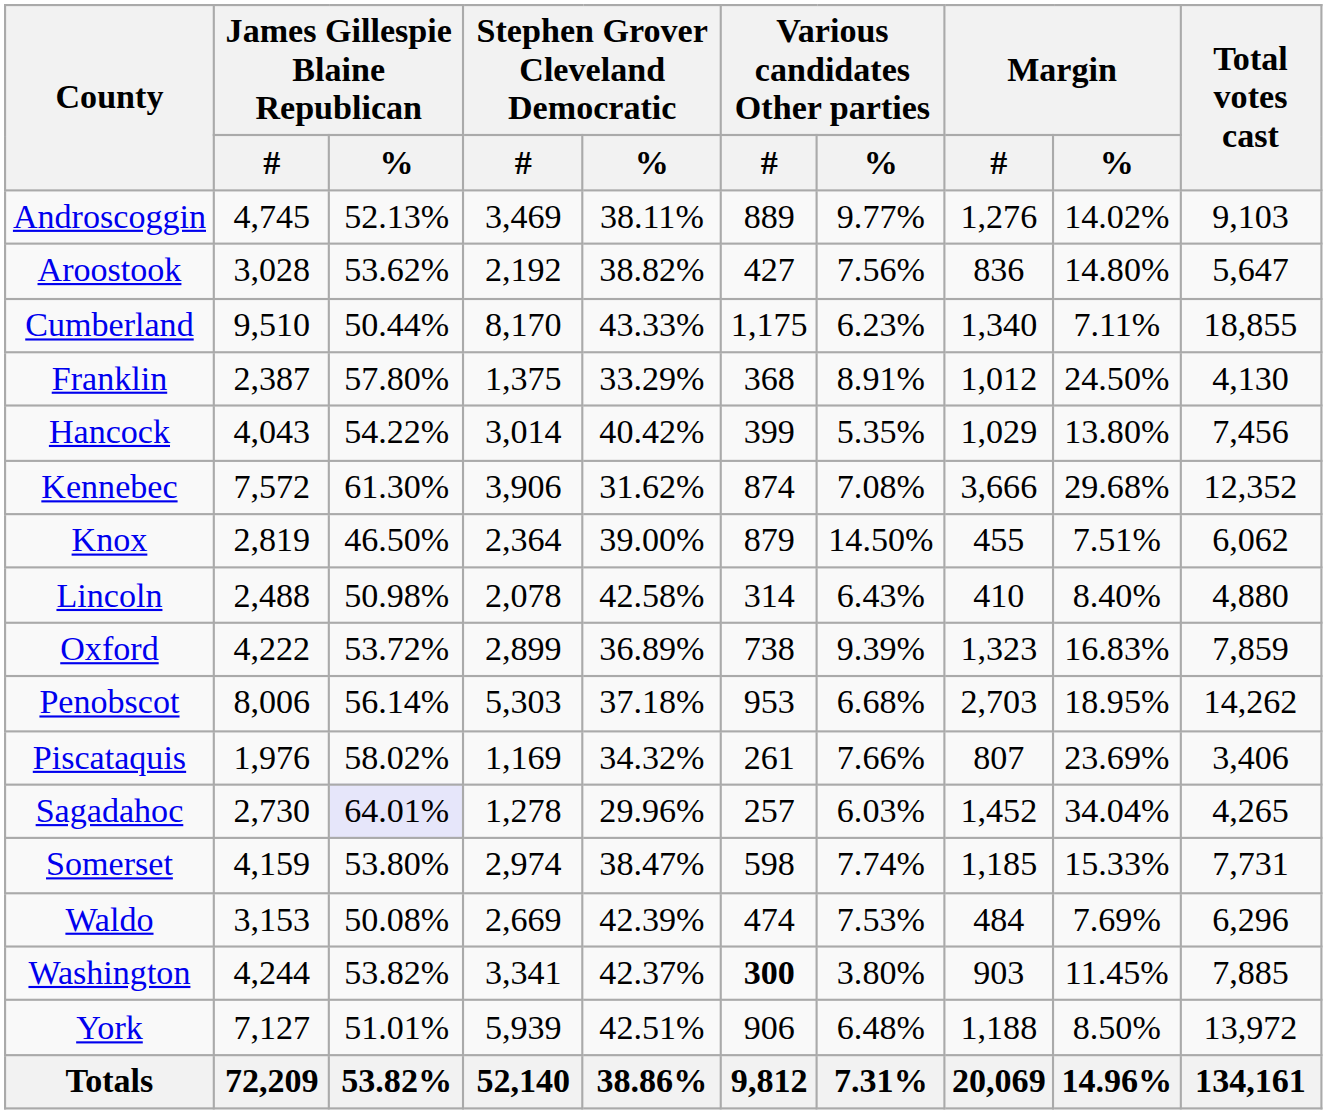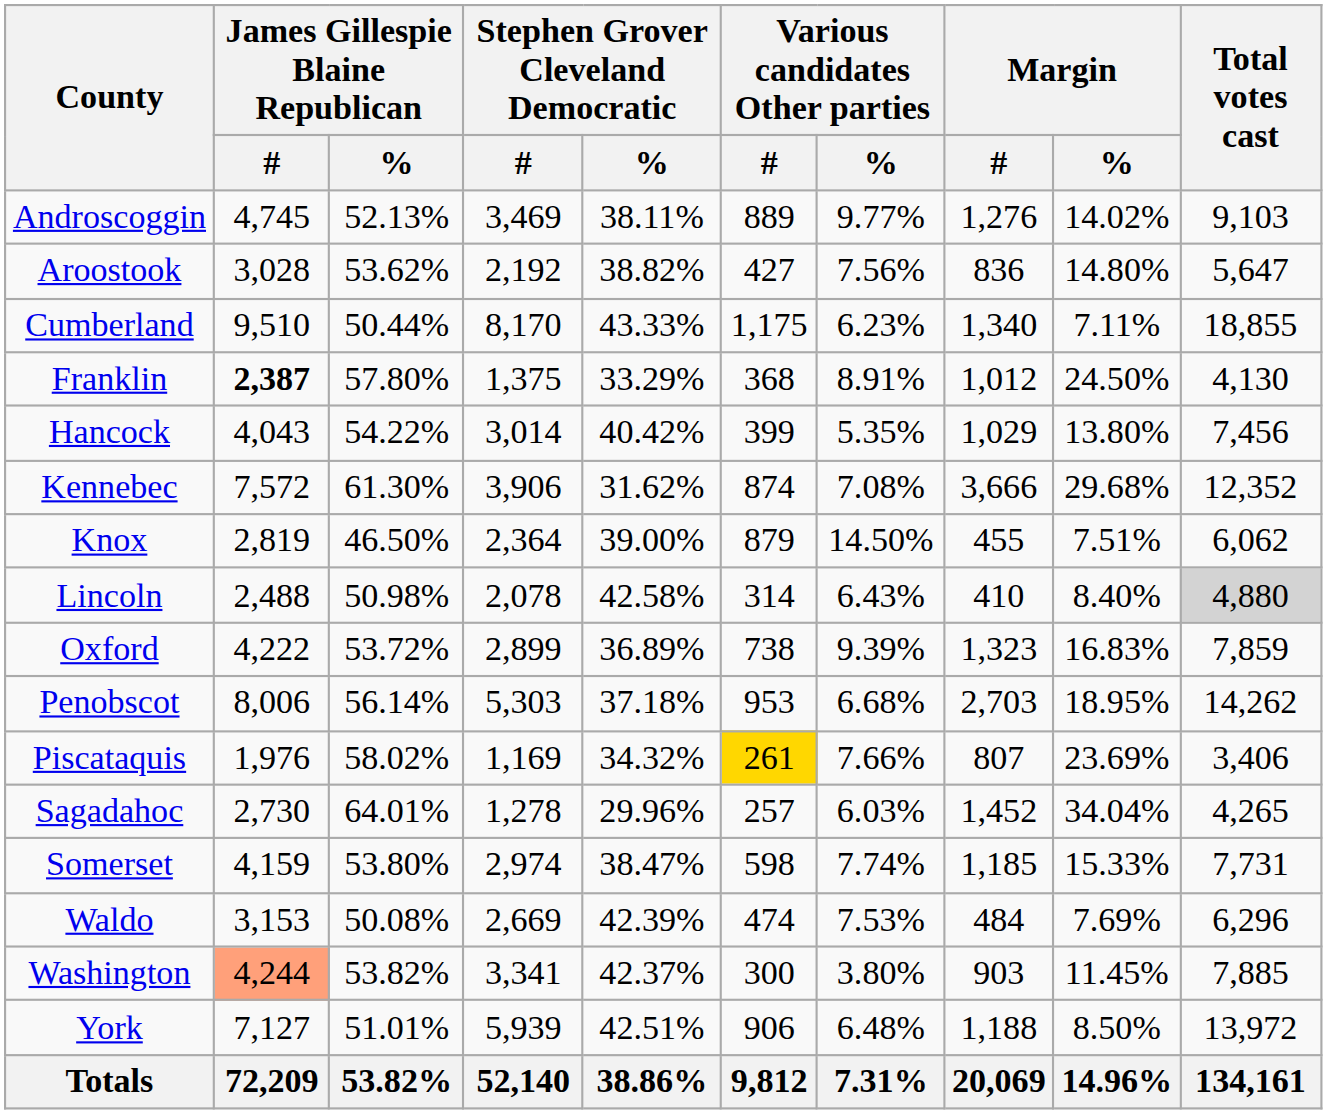(272, 378) normal -> (272, 378) bold
(1250, 594) no background -> (1250, 594) lightgrey background
(769, 756) no background -> (769, 756) gold background
(397, 810) lavender background -> (397, 810) no background
(272, 972) no background -> (272, 972) lightsalmon background
(769, 972) bold -> (769, 972) normal
